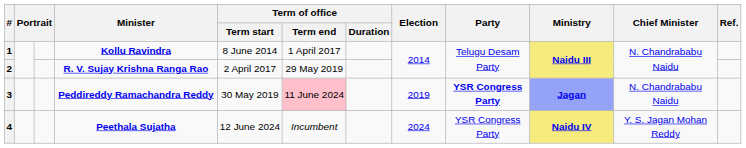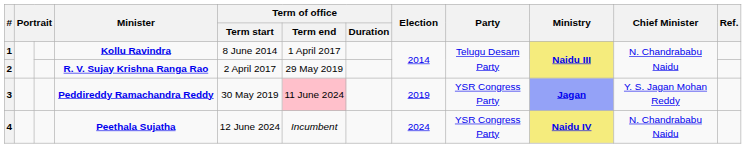(488, 94) bold -> (488, 94) normal
(665, 94) N. Chandrababu Naidu -> (666, 94) Y. S. Jagan Mohan Reddy
(666, 126) Y. S. Jagan Mohan Reddy -> (665, 126) N. Chandrababu Naidu
